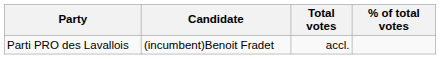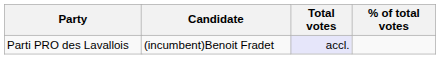(338, 44) no background -> (338, 44) lavender background
